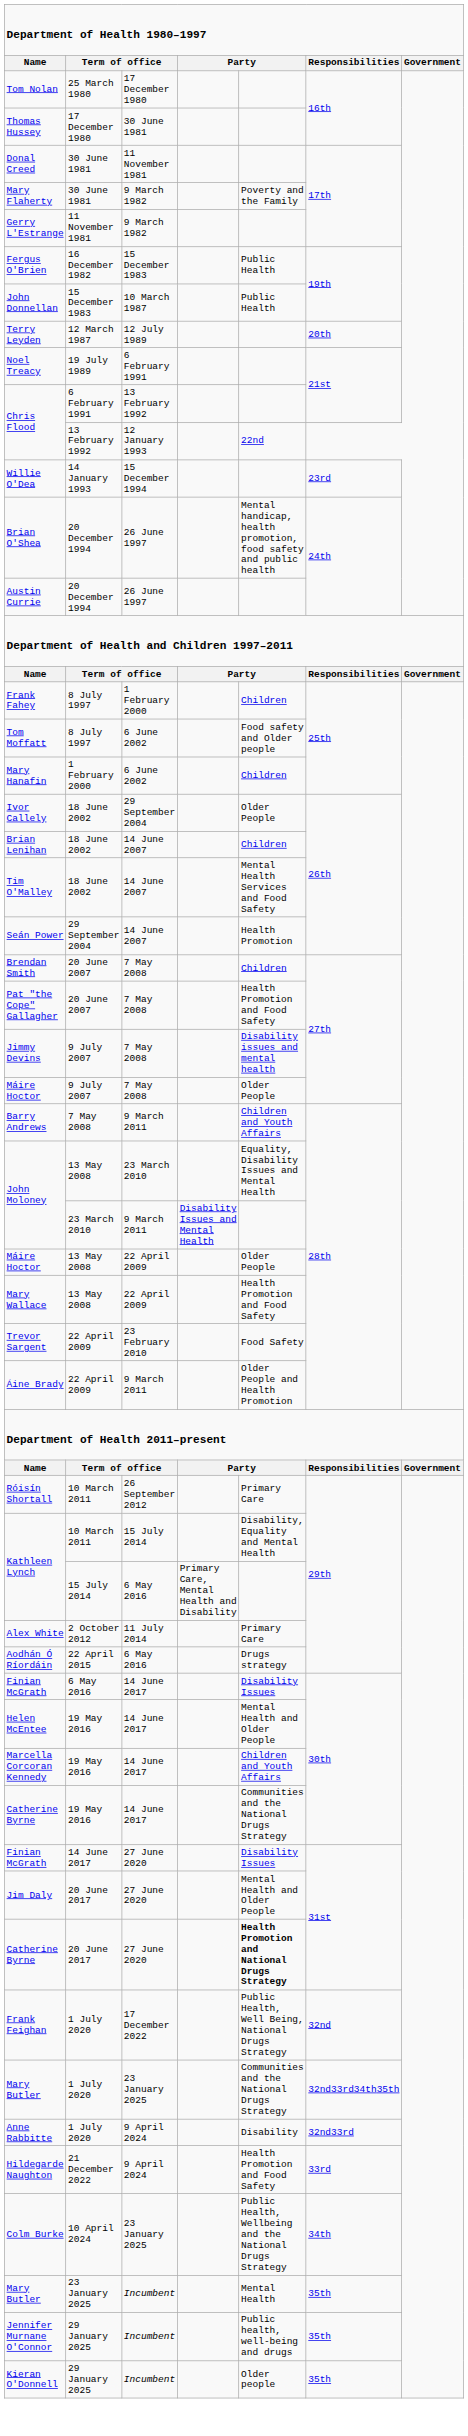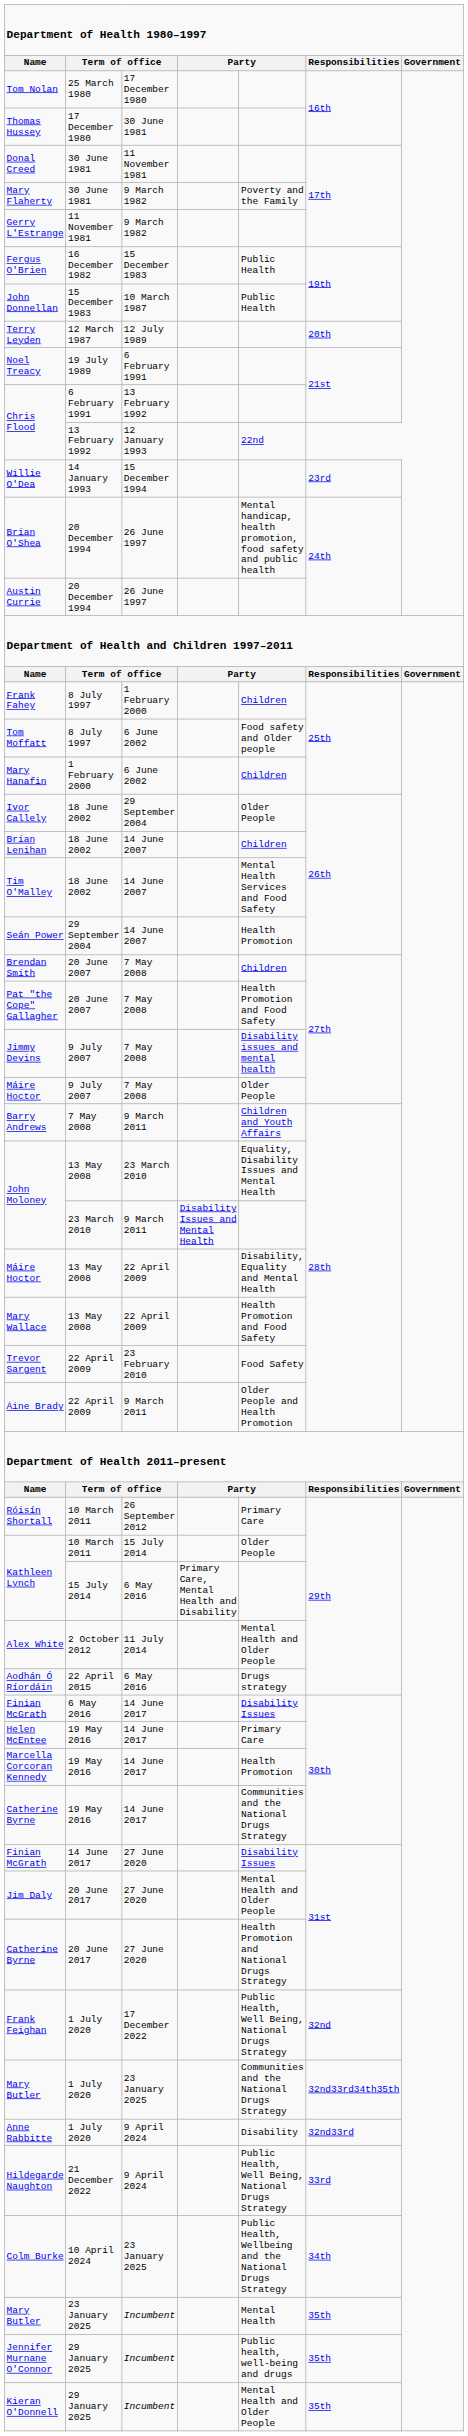(258, 1262) Older People -> (272, 1273) Disability, Equality and Mental Health
(272, 1537) Disability, Equality and Mental Health -> (258, 1548) Older People
(261, 1634) Primary Care -> (270, 1645) Mental Health and Older People
(270, 1724) Mental Health and Older People -> (261, 1735) Primary Care
(267, 1767) Children and Youth Affairs -> (267, 1767) Health Promotion
(267, 1955) bold -> (267, 1955) normal
(267, 2170) Health Promotion and Food Safety -> (272, 2181) Public Health, Well Being, National Drugs Strategy
(258, 2379) Older people -> (270, 2407) Mental Health and Older People
